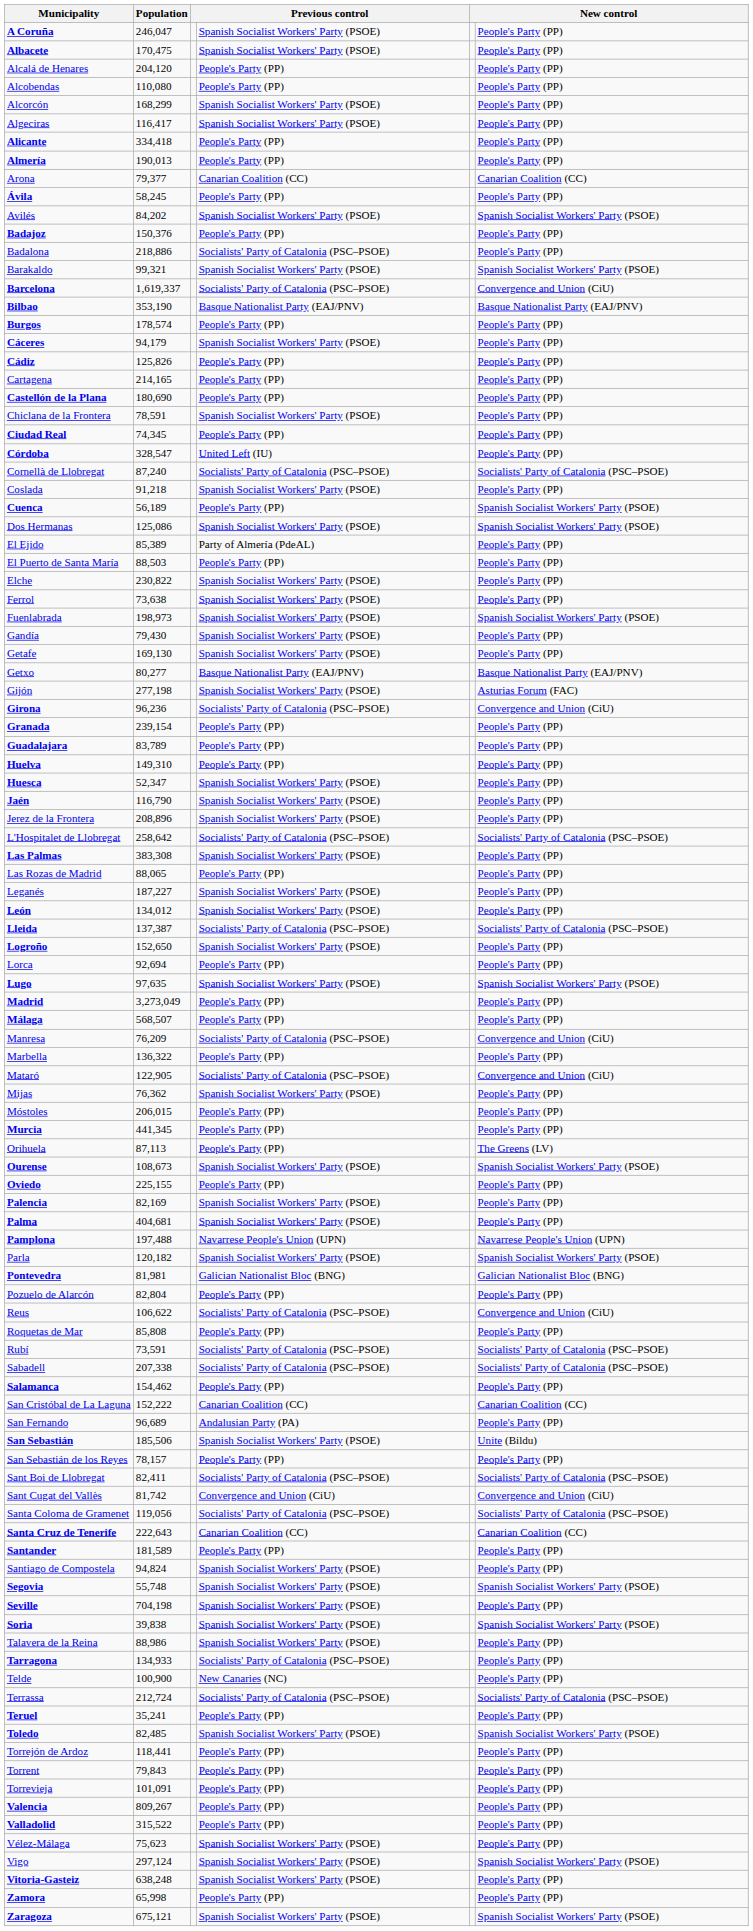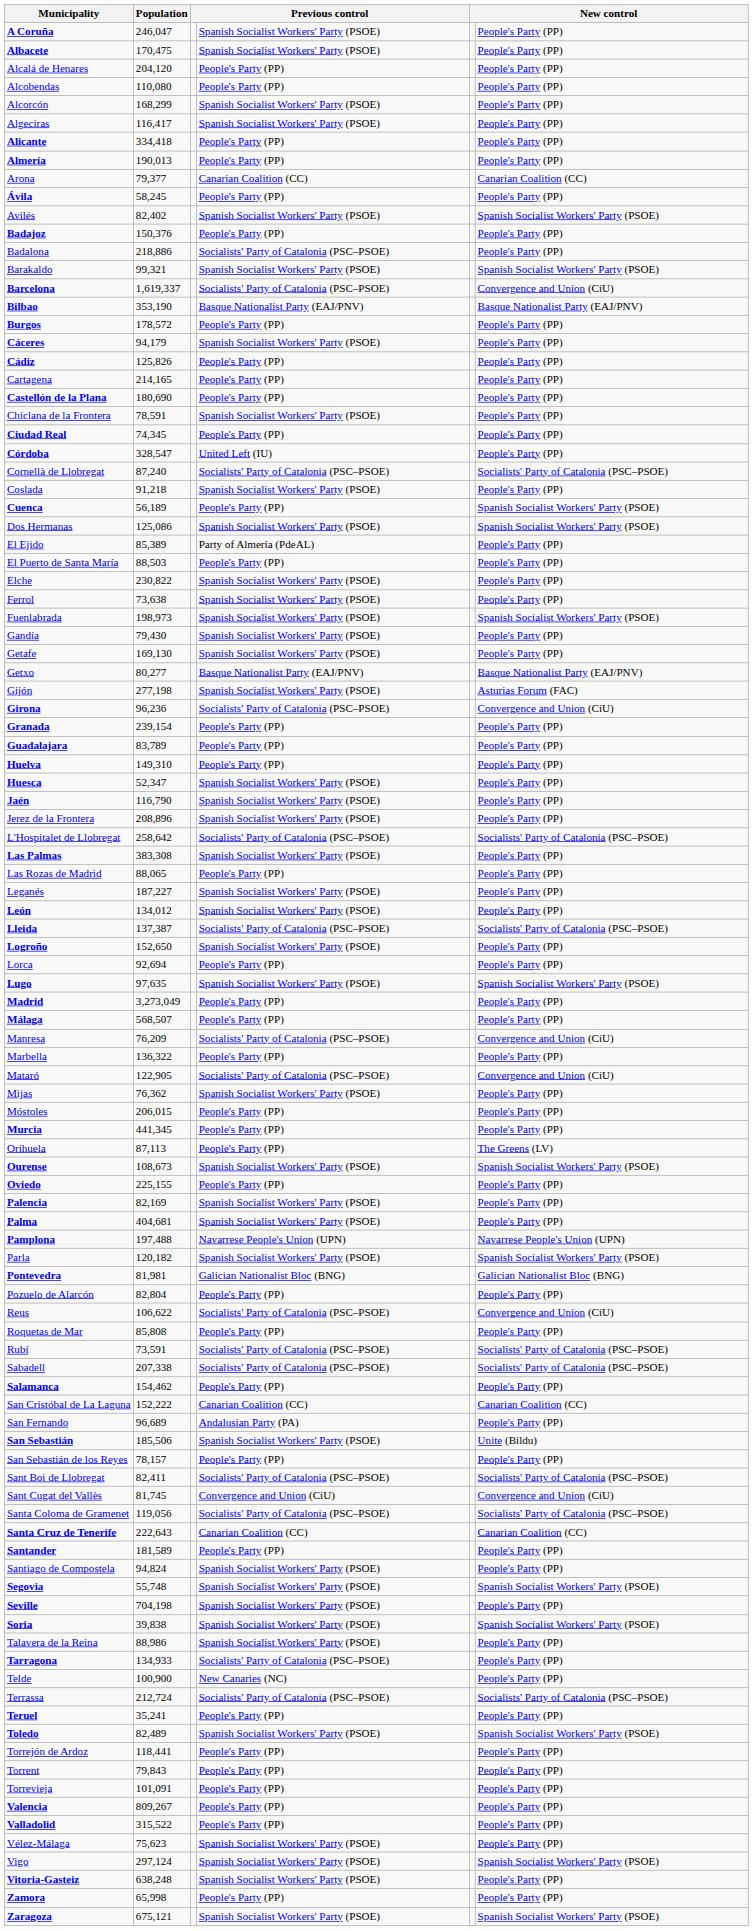(151, 215) 84,202 -> (151, 215) 82,402
(154, 324) 178,574 -> (154, 324) 178,572
(151, 1495) 81,742 -> (151, 1495) 81,745
(151, 1733) 82,485 -> (151, 1733) 82,489
